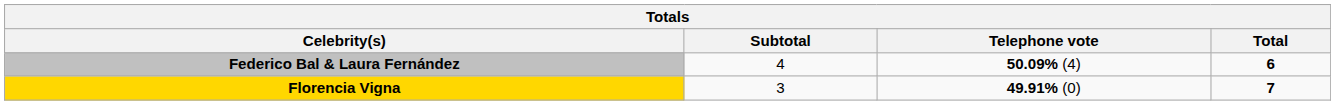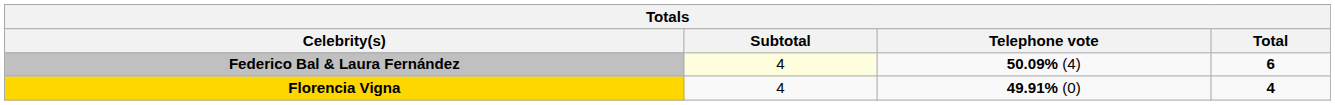(781, 65) no background -> (781, 65) lightyellow background
(781, 89) 3 -> (781, 89) 4
(1271, 89) 7 -> (1271, 89) 4
